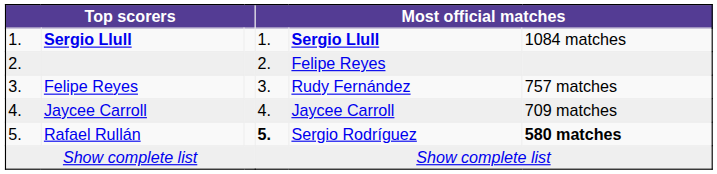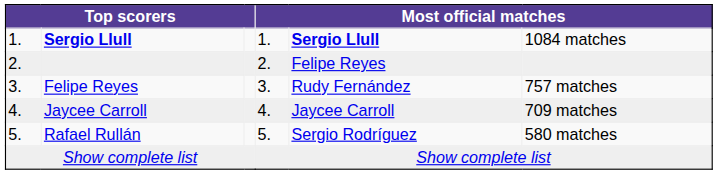(264, 134) bold -> (264, 134) normal
(573, 134) bold -> (571, 134) normal
